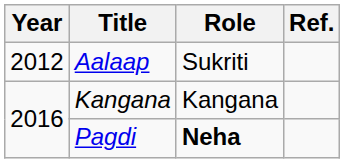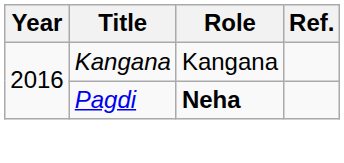- row: (112, 61)
